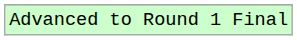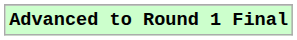(149, 20) normal -> (149, 20) bold
